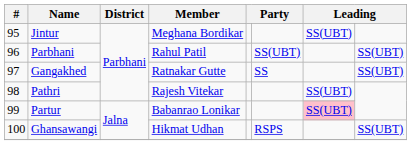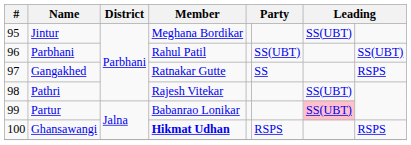(380, 71) SS(UBT) -> (372, 71) RSPS
(188, 129) normal -> (191, 129) bold
(380, 129) SS(UBT) -> (372, 129) RSPS
